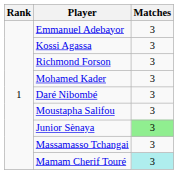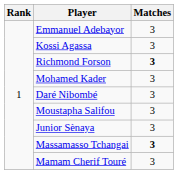(152, 62) normal -> (152, 62) bold
(152, 128) lightgreen background -> (152, 128) no background
(152, 144) normal -> (152, 144) bold
(152, 161) paleturquoise background -> (152, 161) no background
